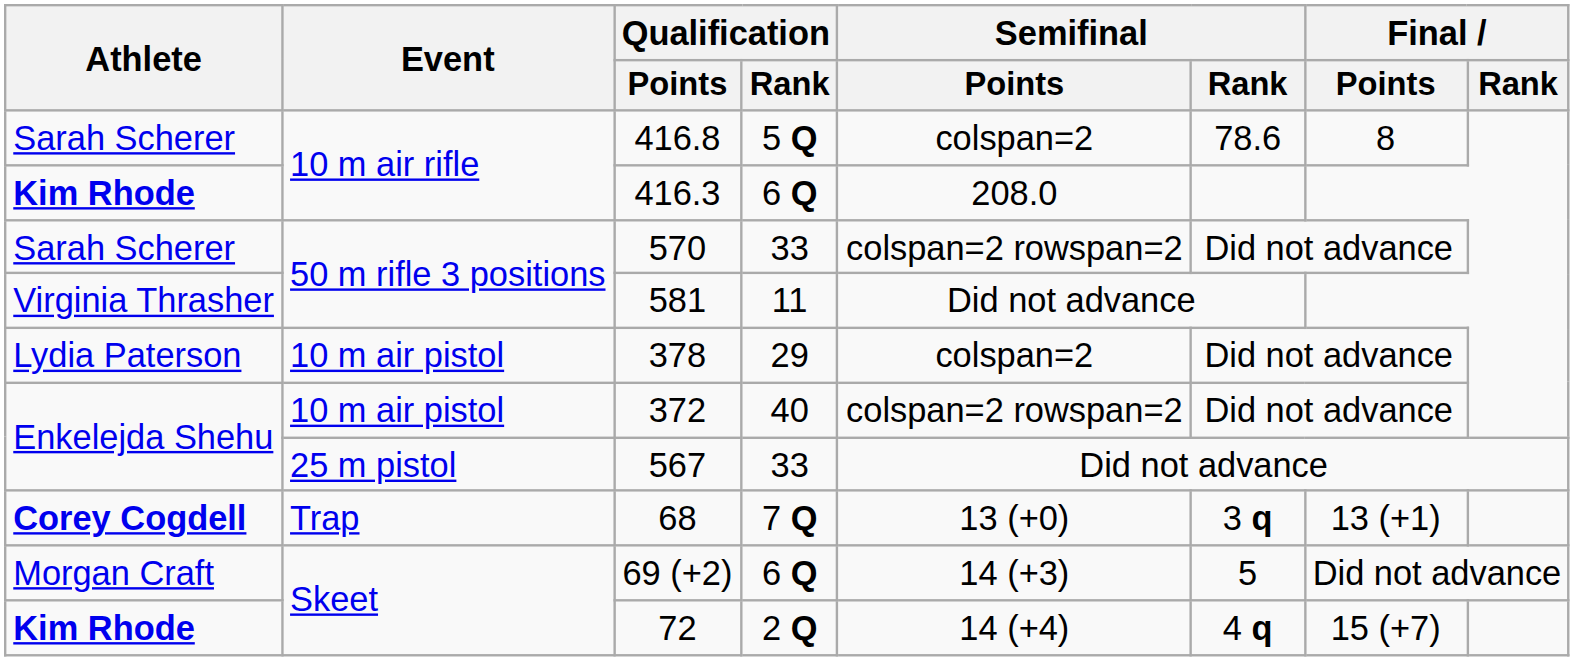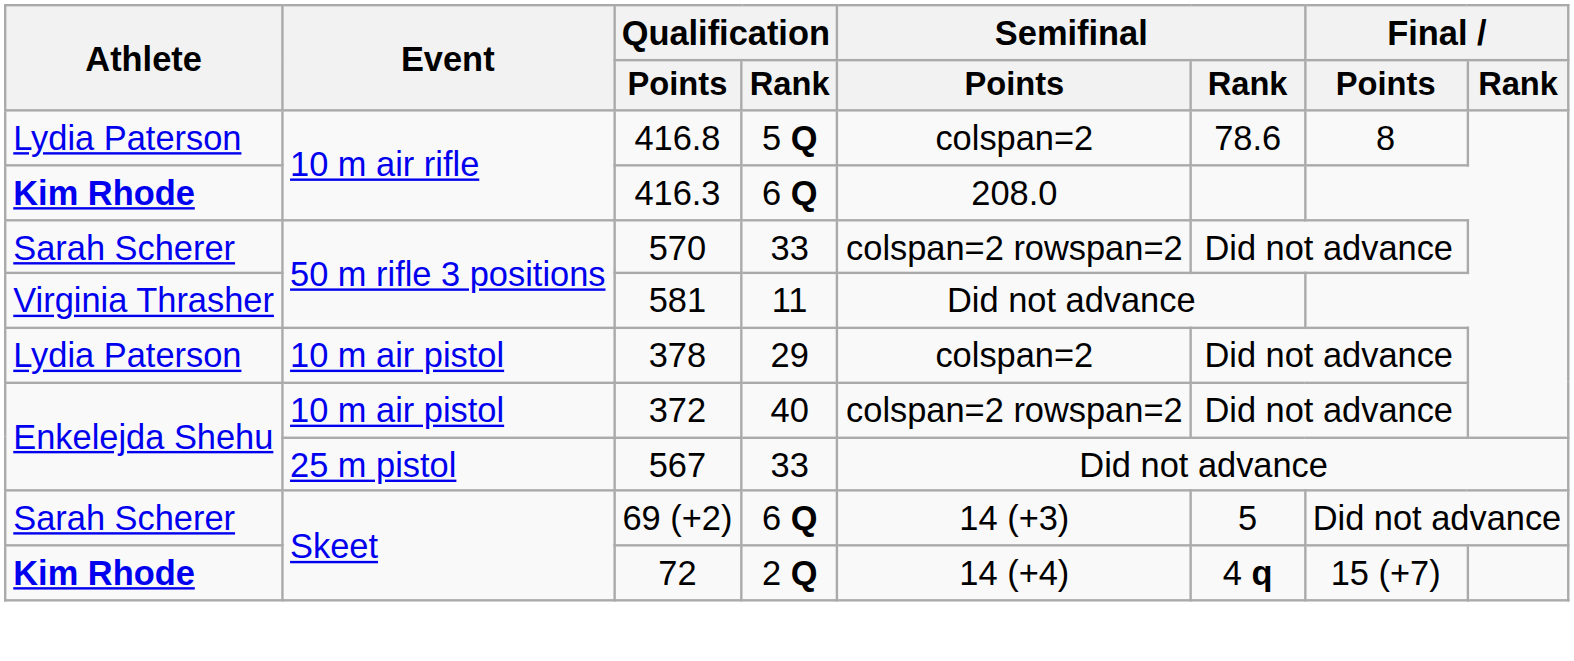(124, 138) Sarah Scherer -> (127, 138) Lydia Paterson
- row: (677, 519)
(114, 573) Morgan Craft -> (124, 519) Sarah Scherer
